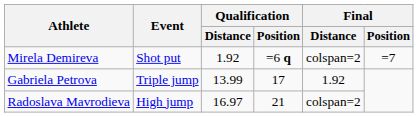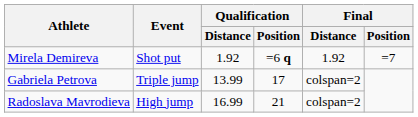(333, 58) colspan=2 -> (333, 58) 1.92
(333, 80) 1.92 -> (333, 80) colspan=2
(228, 102) 16.97 -> (228, 102) 16.99
